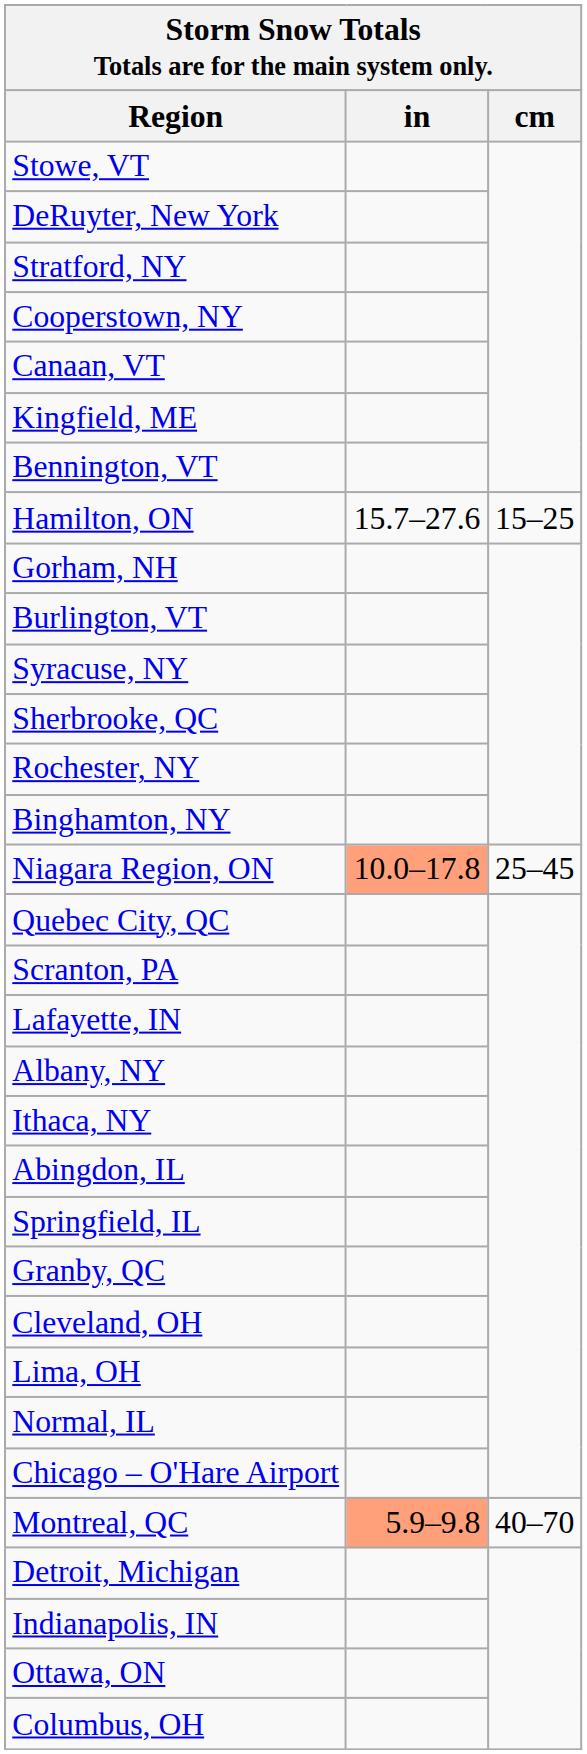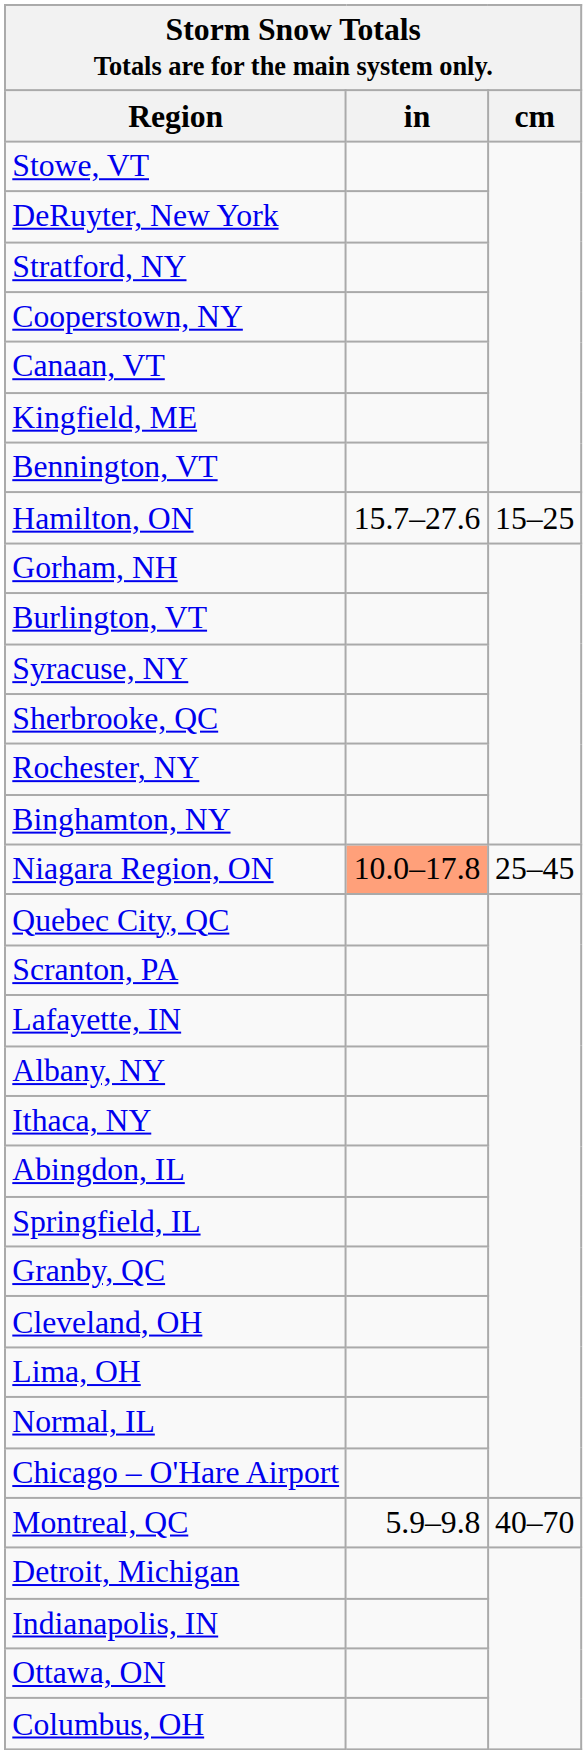(433, 1522) lightsalmon background -> (433, 1522) no background
